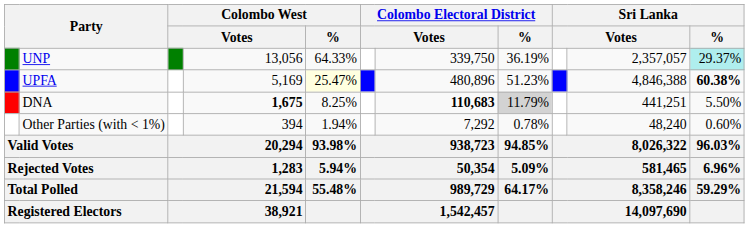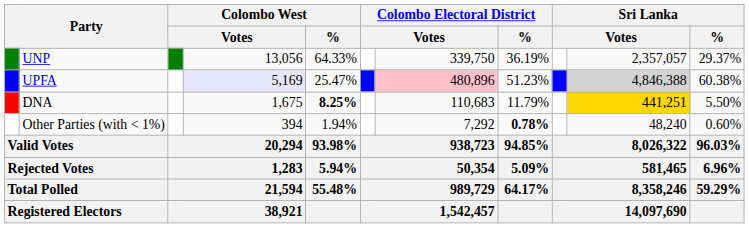(720, 59) paleturquoise background -> (720, 59) no background
(287, 80) no background -> (287, 80) lavender background
(336, 80) lightyellow background -> (336, 80) no background
(472, 80) no background -> (472, 80) pink background
(659, 80) no background -> (659, 80) lightgrey background
(719, 80) bold -> (720, 80) normal
(287, 102) bold -> (287, 102) normal
(339, 102) normal -> (338, 102) bold
(473, 102) bold -> (473, 102) normal
(528, 102) lightgrey background -> (528, 102) no background
(664, 102) no background -> (664, 102) gold background
(531, 124) normal -> (530, 124) bold
